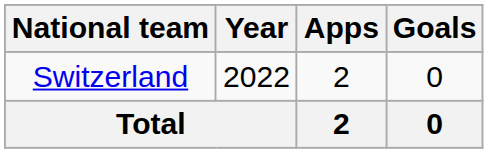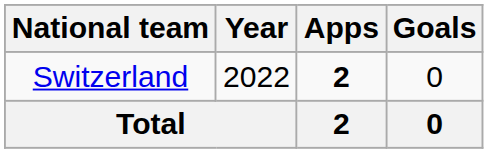(341, 76) normal -> (341, 76) bold
